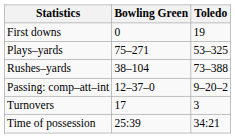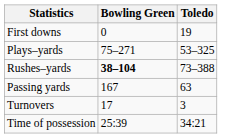(132, 68) normal -> (118, 68) bold
+ row: (39, 87)
- row: (58, 87)
